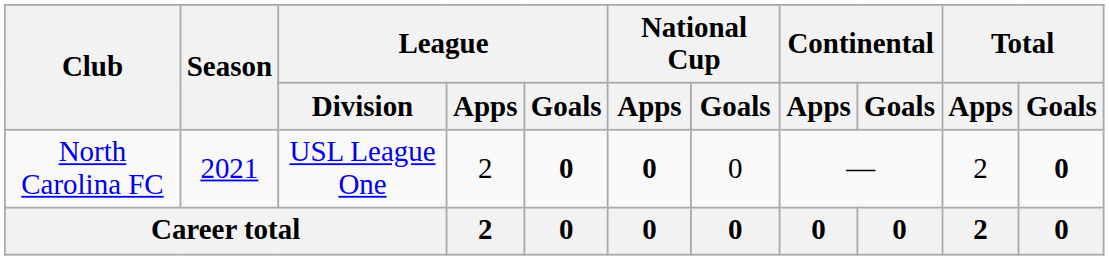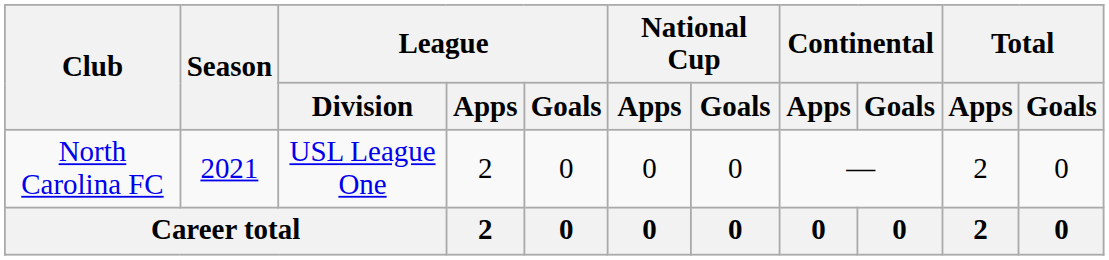(566, 168) bold -> (566, 168) normal
(649, 168) bold -> (649, 168) normal
(1061, 168) bold -> (1061, 168) normal
